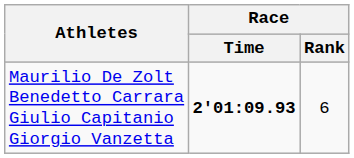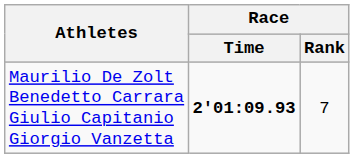(325, 108) 6 -> (325, 108) 7
